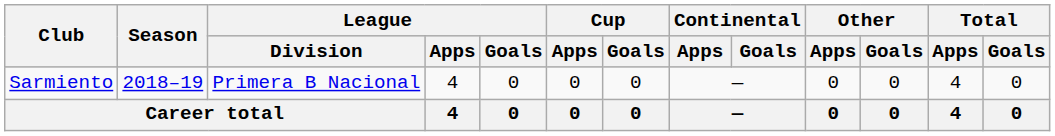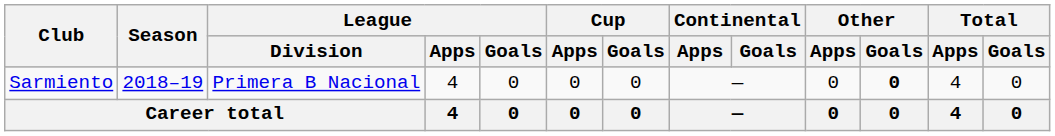(894, 83) normal -> (894, 83) bold
